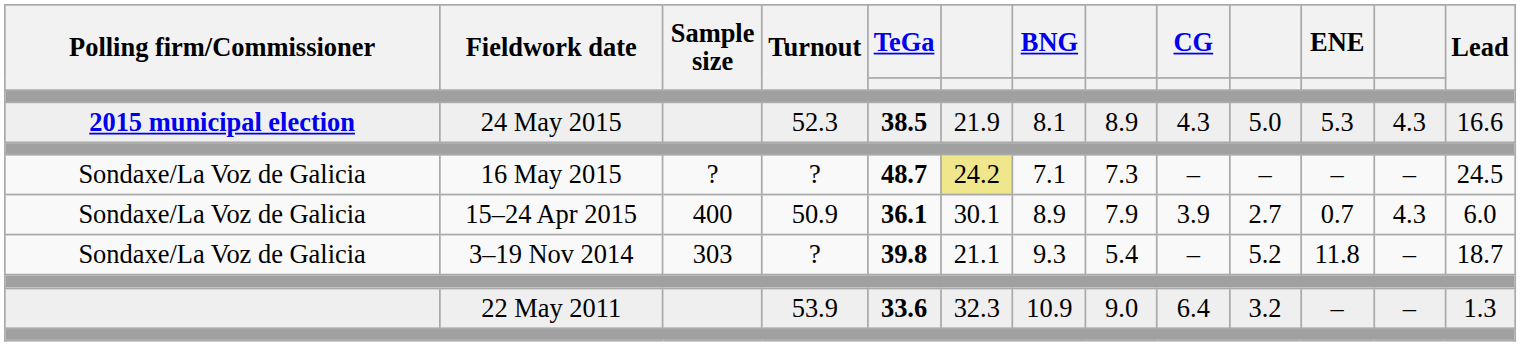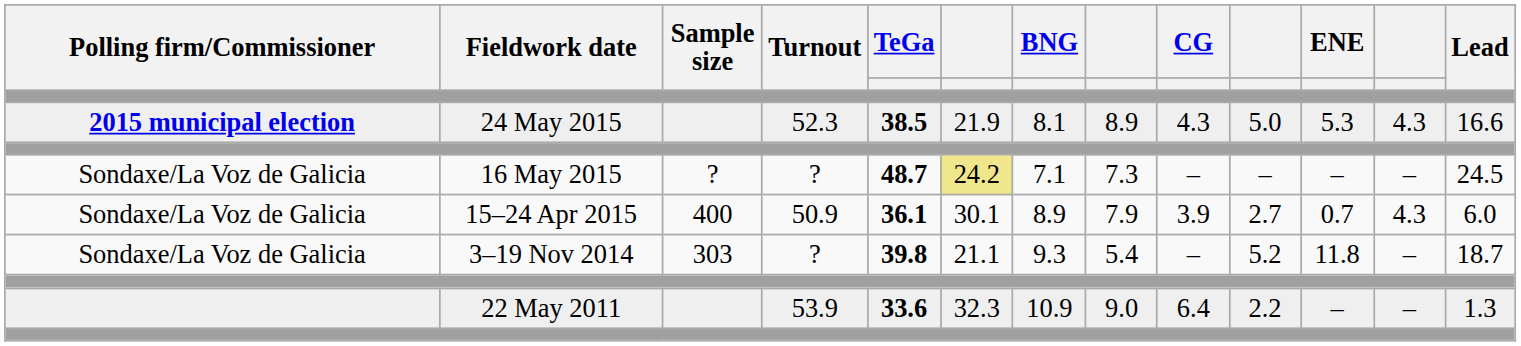(1265, 307) 3.2 -> (1265, 307) 2.2
